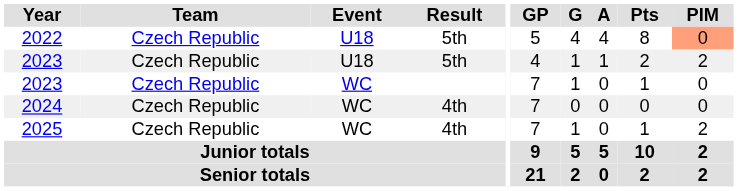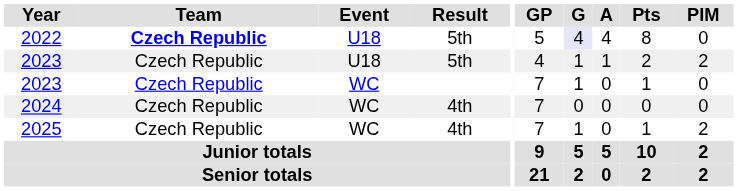(195, 38) normal -> (199, 38) bold
(575, 38) no background -> (578, 38) lavender background
(703, 38) lightsalmon background -> (703, 38) no background
